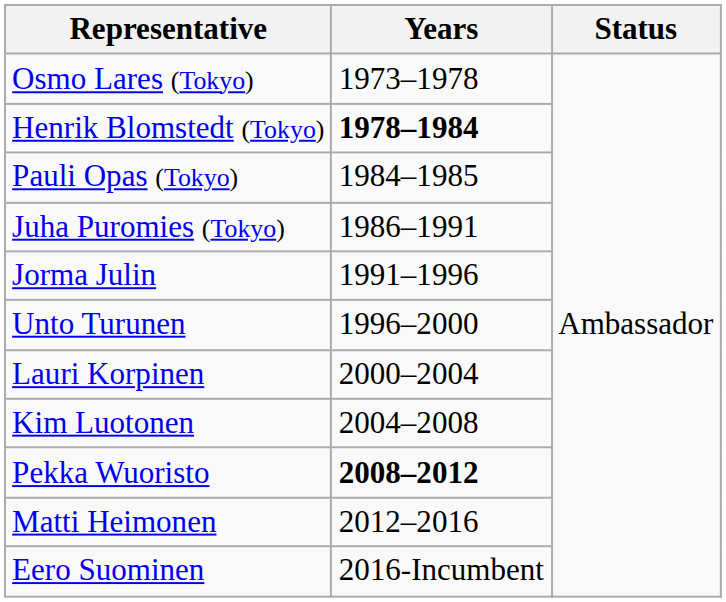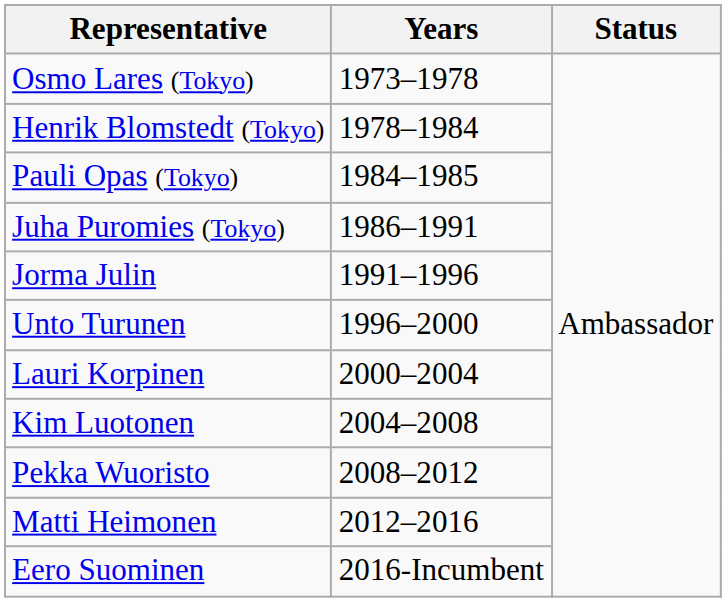(409, 127) bold -> (409, 127) normal
(409, 472) bold -> (409, 472) normal
